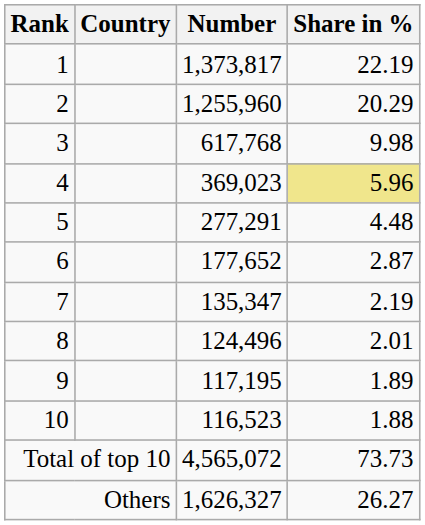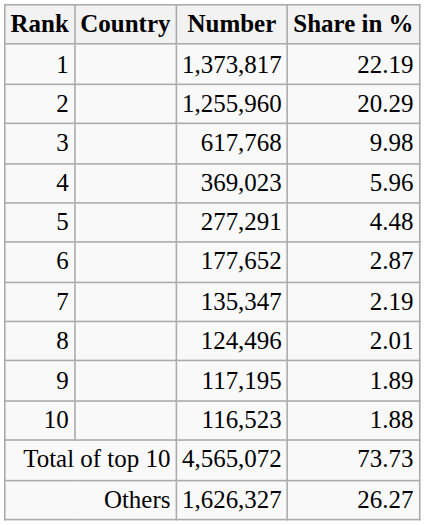(392, 182) khaki background -> (392, 182) no background
